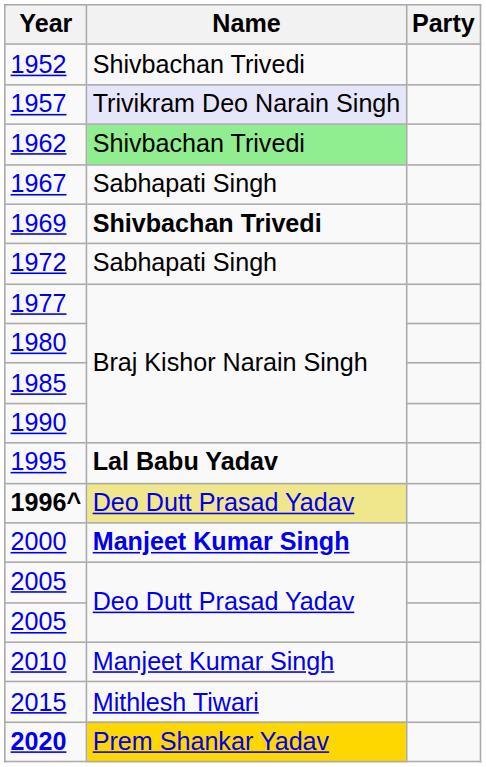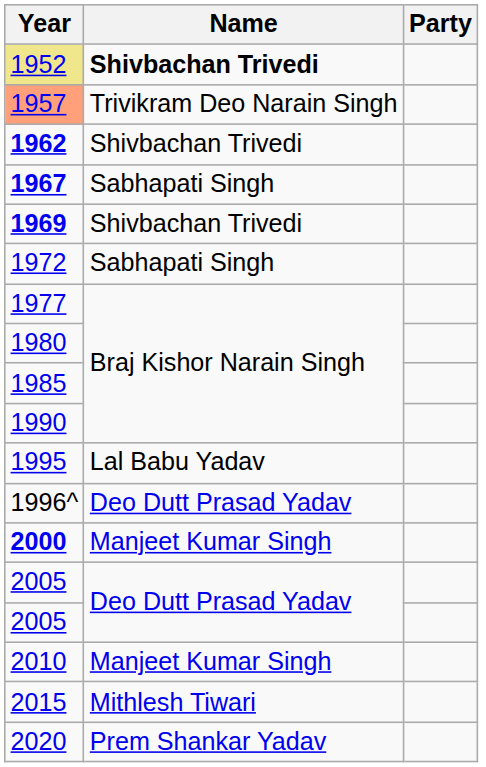(39, 64) no background -> (39, 64) khaki background
(199, 64) normal -> (204, 64) bold
(39, 104) no background -> (39, 104) lightsalmon background
(247, 104) lavender background -> (244, 104) no background
(39, 143) normal -> (39, 143) bold
(199, 143) lightgreen background -> (196, 143) no background
(39, 183) normal -> (39, 183) bold
(39, 223) normal -> (39, 223) bold
(207, 223) bold -> (196, 223) normal
(185, 462) bold -> (177, 462) normal
(46, 502) bold -> (44, 502) normal
(224, 502) khaki background -> (221, 502) no background
(39, 542) normal -> (39, 542) bold
(221, 542) bold -> (211, 542) normal
(39, 741) bold -> (39, 741) normal
(211, 741) gold background -> (208, 741) no background
